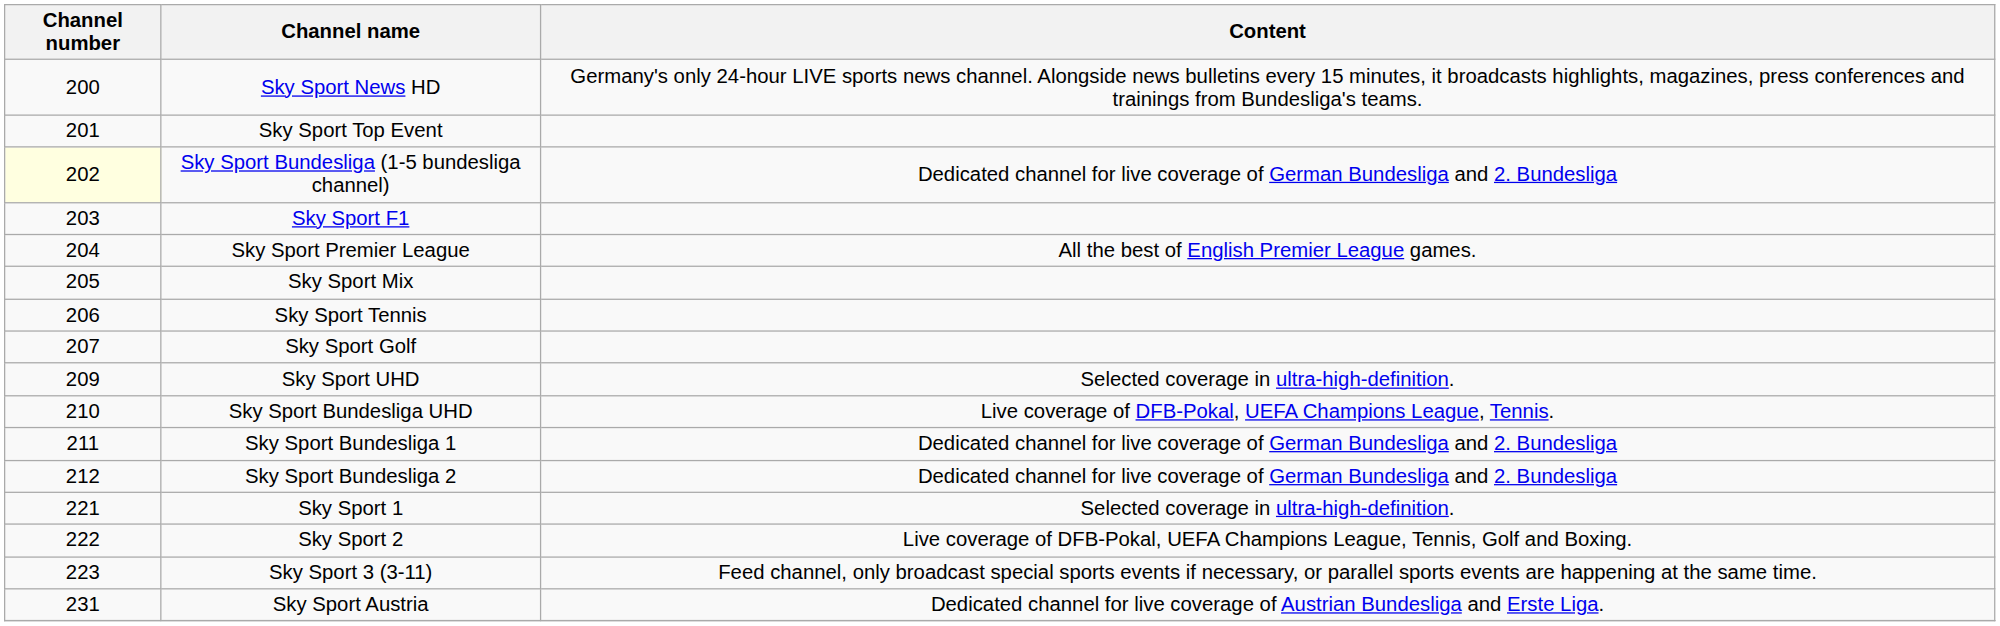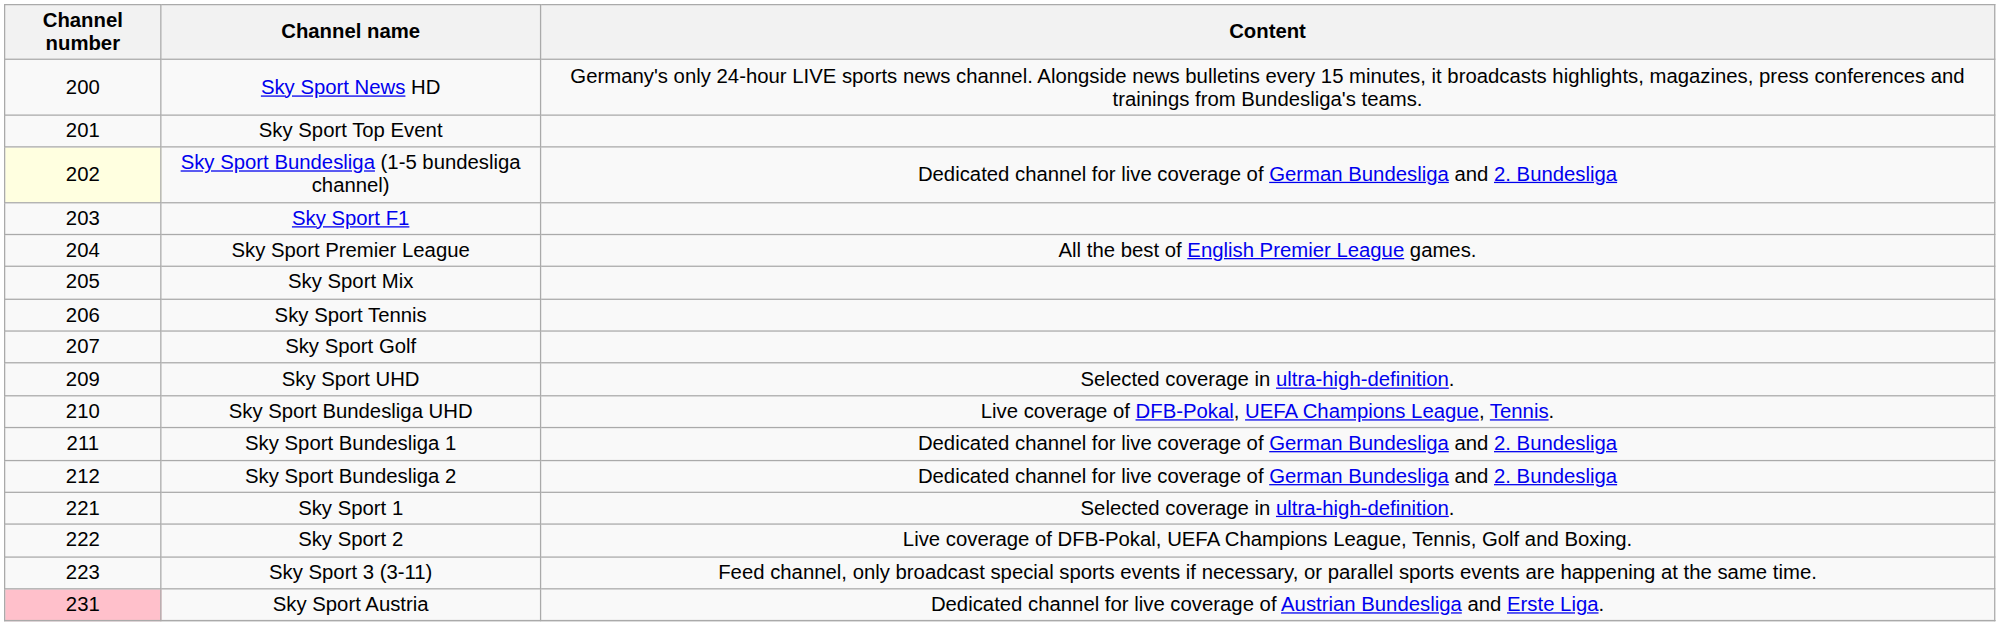(83, 604) no background -> (83, 604) pink background
